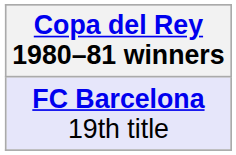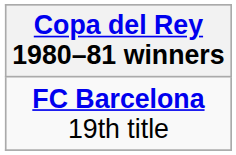(118, 113) lavender background -> (118, 113) no background
